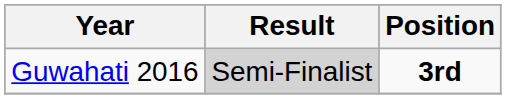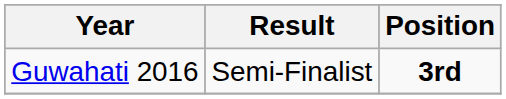(292, 70) lightgrey background -> (292, 70) no background
